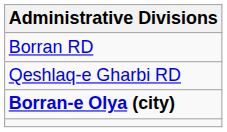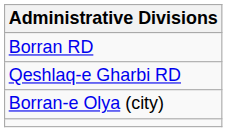(92, 103) bold -> (86, 103) normal
